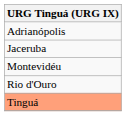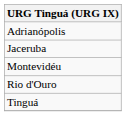(23, 102) lightsalmon background -> (23, 102) no background
